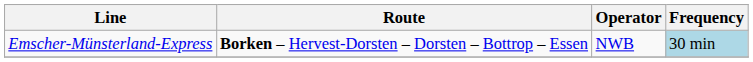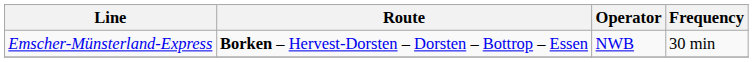(692, 43) lightblue background -> (692, 43) no background
